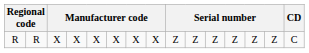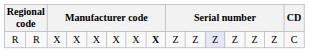(156, 39) normal -> (156, 39) bold
(215, 39) no background -> (215, 39) lavender background
